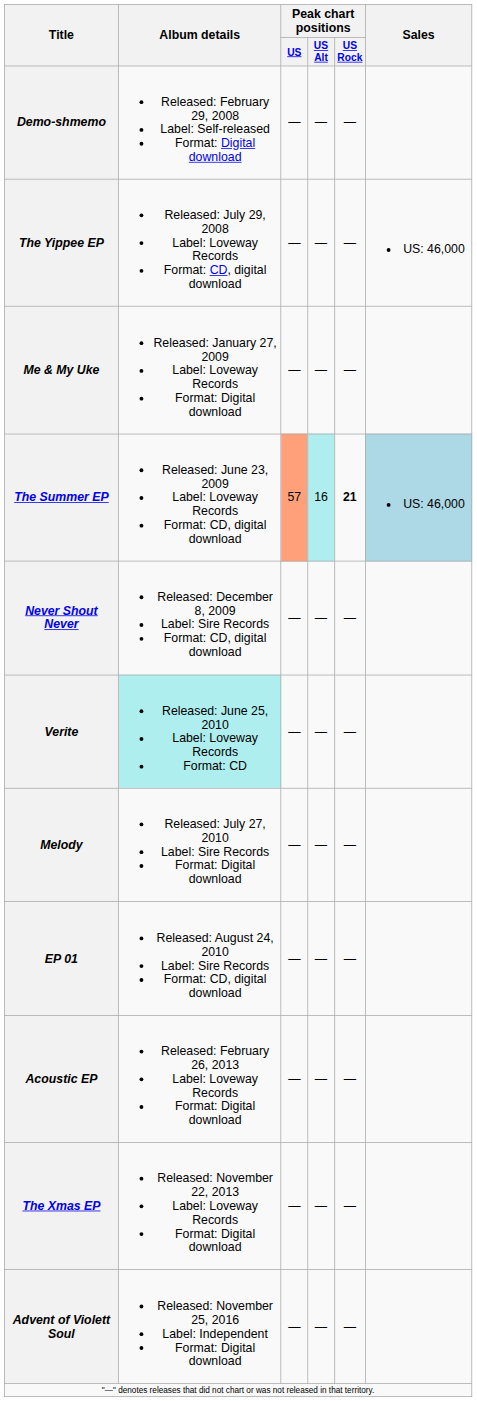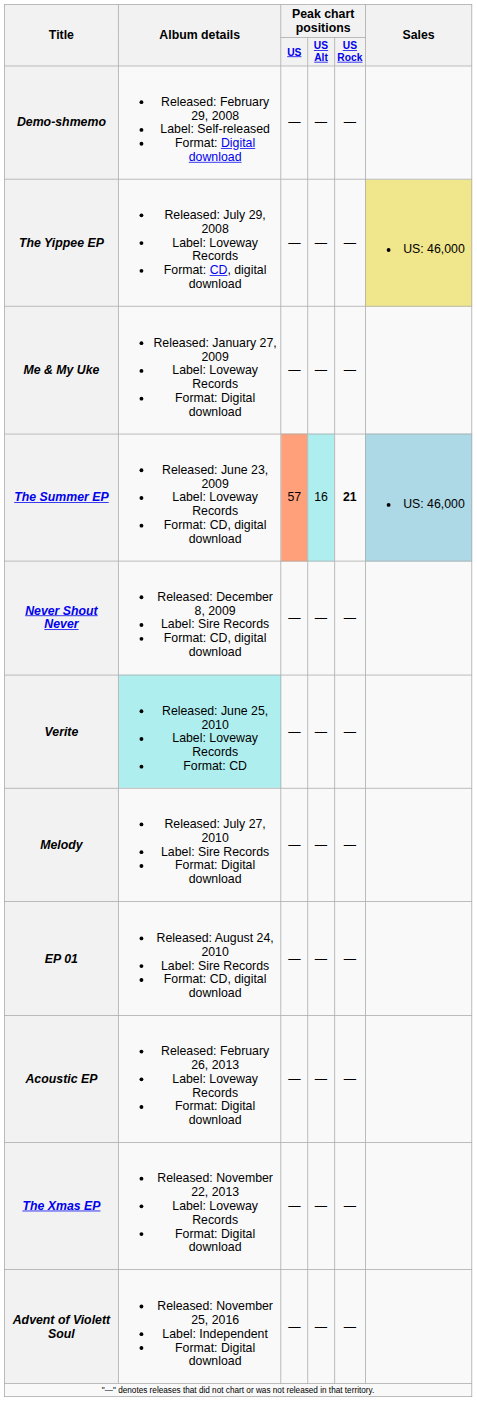(419, 250) no background -> (419, 250) khaki background
